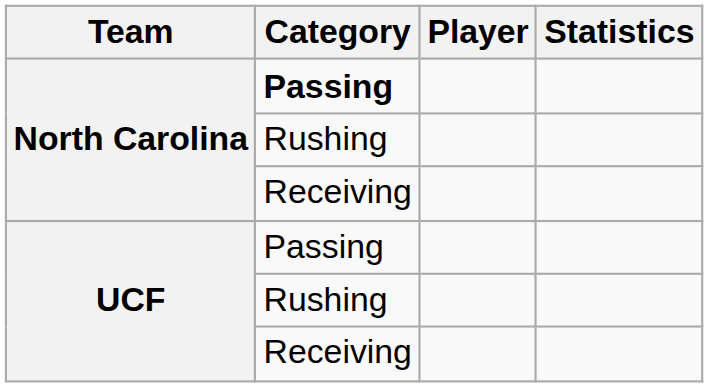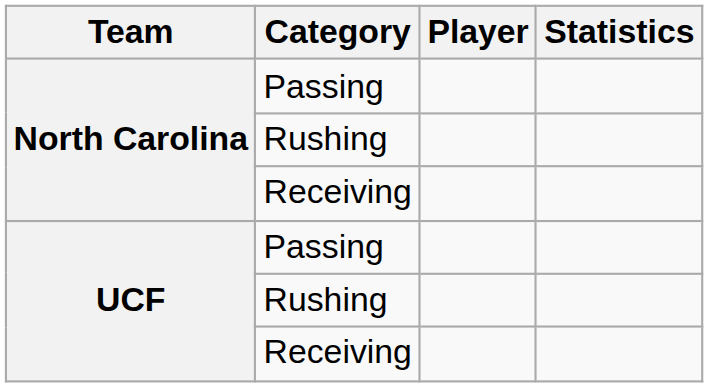(328, 85) bold -> (324, 85) normal
